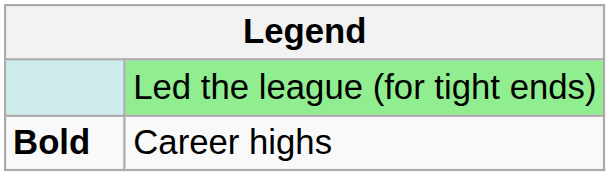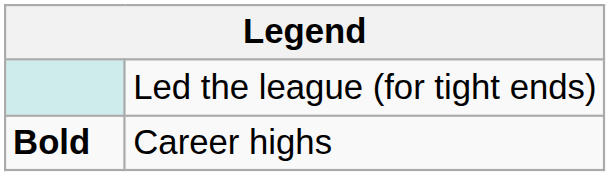(365, 87) lightgreen background -> (365, 87) no background
